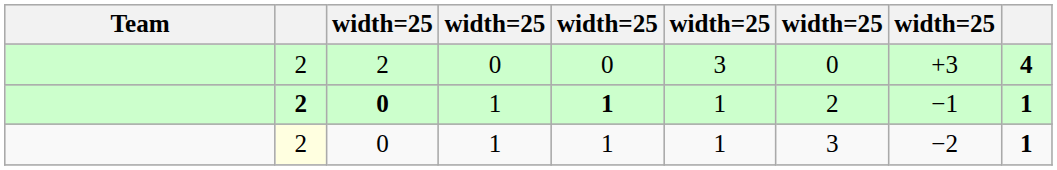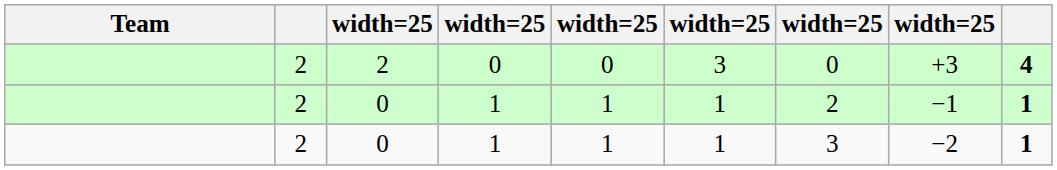(301, 104) bold -> (301, 104) normal
(382, 104) bold -> (382, 104) normal
(607, 104) bold -> (607, 104) normal
(301, 143) lightyellow background -> (301, 143) no background
